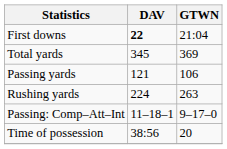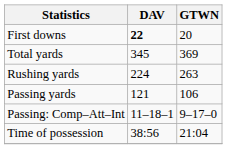(194, 34) 21:04 -> (186, 34) 20
rows swapped: (43, 94) <-> (41, 74)
(186, 133) 20 -> (194, 133) 21:04
